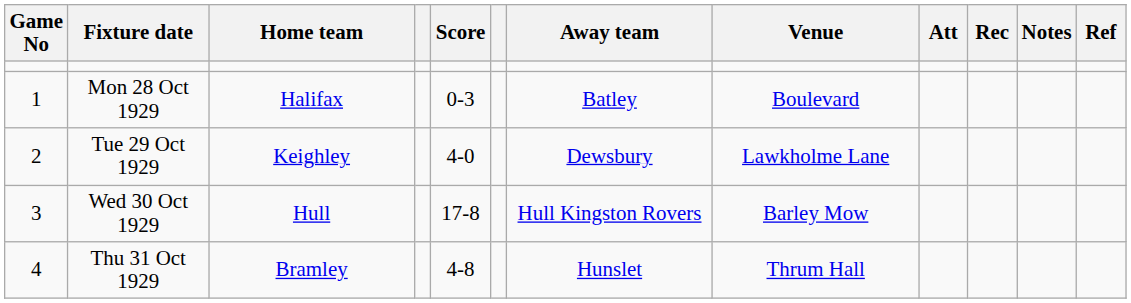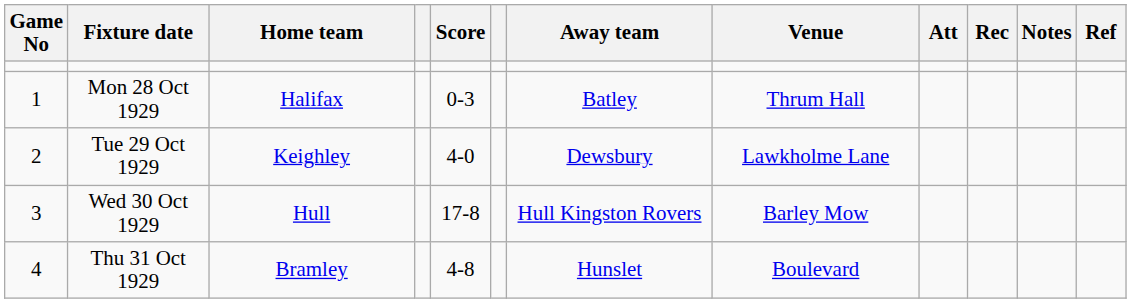(816, 99) Boulevard -> (816, 99) Thrum Hall
(816, 269) Thrum Hall -> (816, 269) Boulevard
